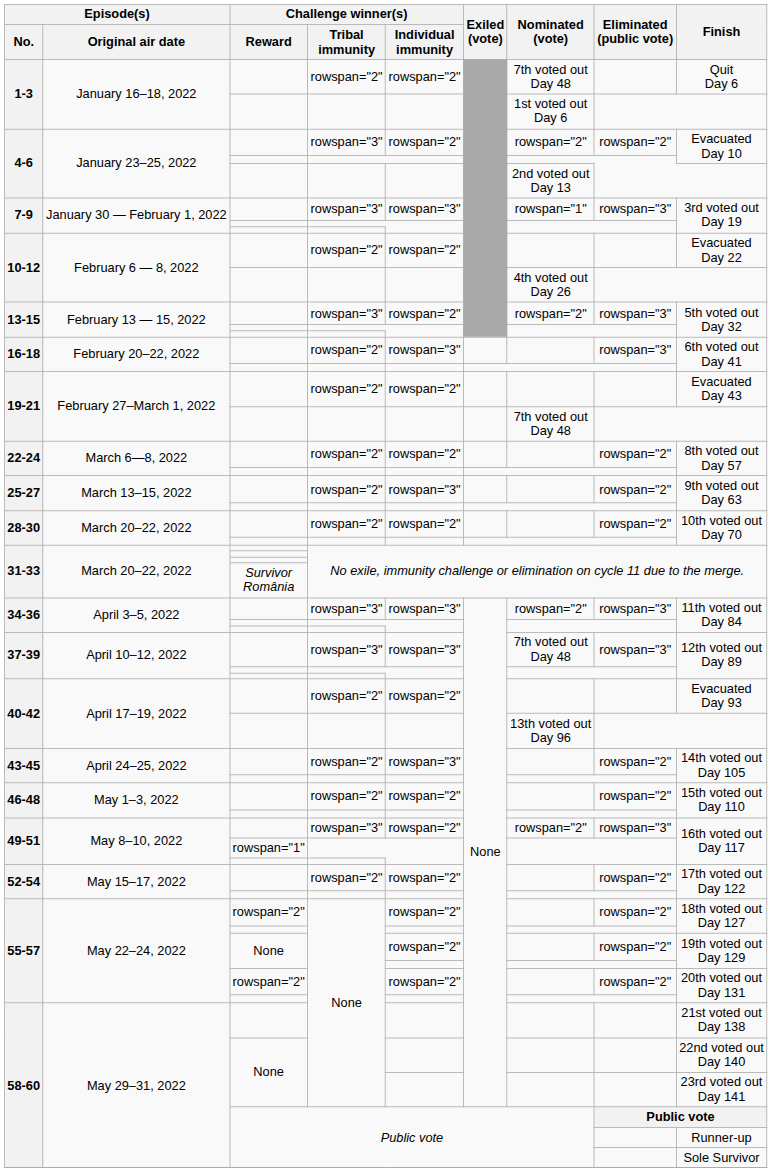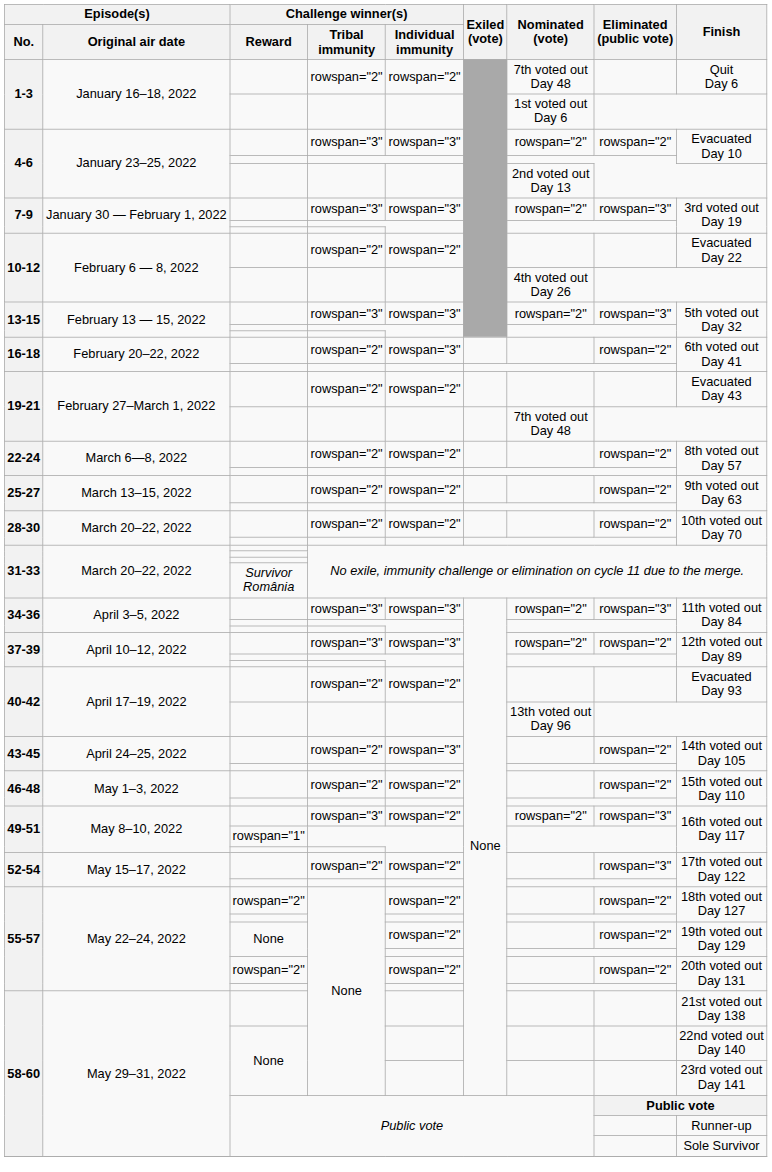(425, 142) rowspan="2" -> (425, 142) rowspan="3"
(551, 209) rowspan="1" -> (551, 209) rowspan="2"
(425, 313) rowspan="2" -> (425, 313) rowspan="3"
(635, 350) rowspan="3" -> (635, 350) rowspan="2"
(425, 489) rowspan="3" -> (425, 489) rowspan="2"
(551, 649) 7th voted out Day 48 -> (551, 643) rowspan="2"
(635, 649) rowspan="3" -> (635, 643) rowspan="2"
(635, 877) rowspan="2" -> (635, 865) rowspan="3"
